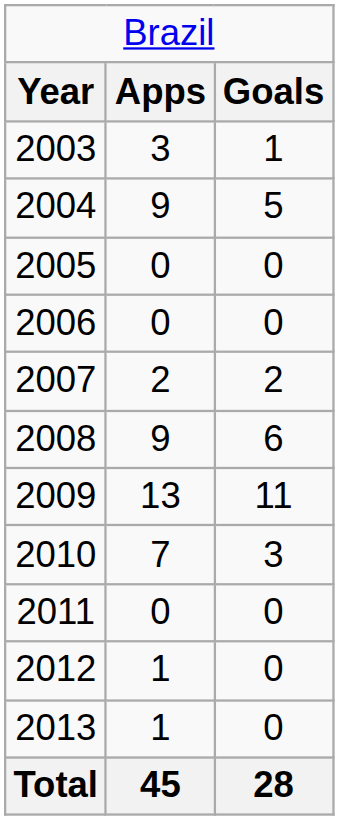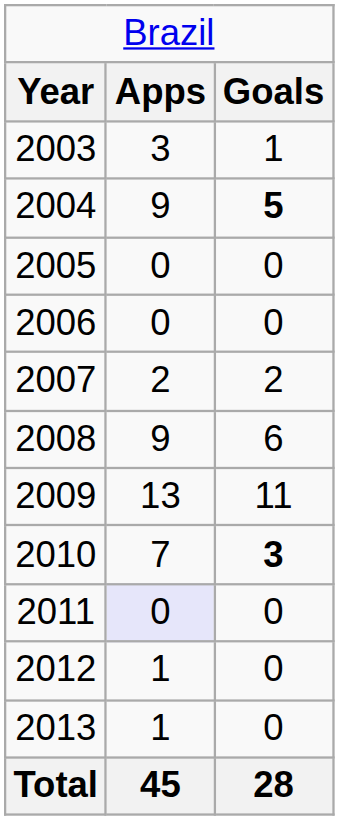(274, 206) normal -> (274, 206) bold
(274, 554) normal -> (274, 554) bold
(160, 611) no background -> (160, 611) lavender background
